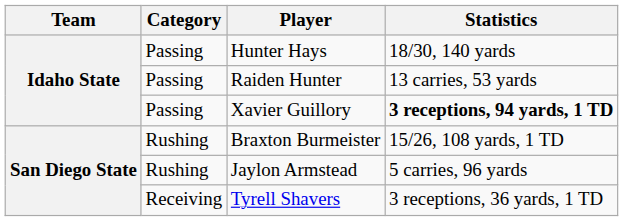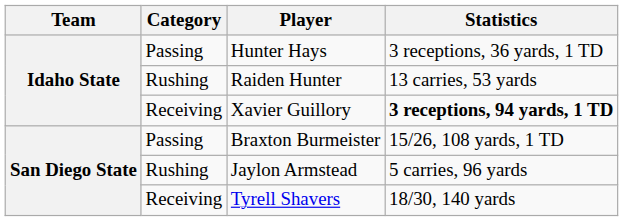(452, 50) 18/30, 140 yards -> (496, 50) 3 receptions, 36 yards, 1 TD
(174, 80) Passing -> (177, 80) Rushing
(174, 110) Passing -> (184, 110) Receiving
(177, 140) Rushing -> (174, 140) Passing
(496, 200) 3 receptions, 36 yards, 1 TD -> (452, 200) 18/30, 140 yards
